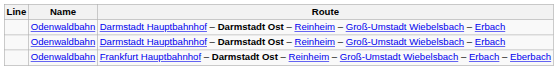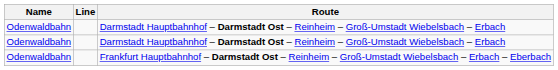columns swapped: (16, 12) <-> (63, 12)
